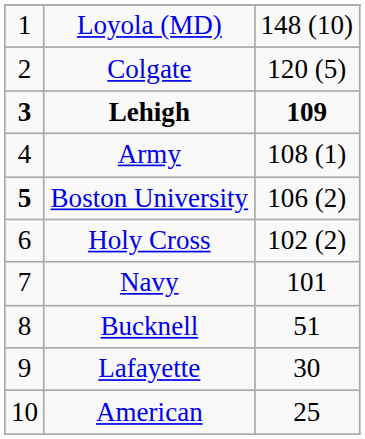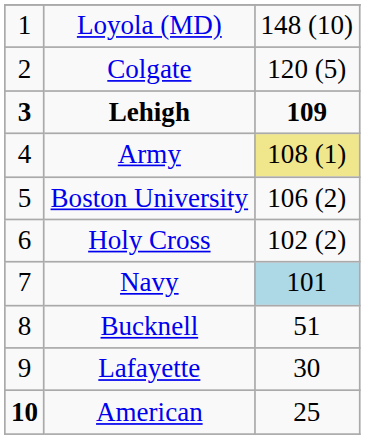(307, 154) no background -> (307, 154) khaki background
(25, 197) bold -> (25, 197) normal
(307, 283) no background -> (307, 283) lightblue background
(25, 411) normal -> (25, 411) bold
